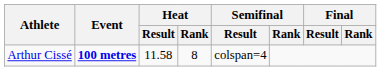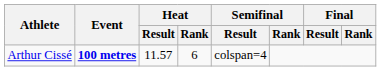(158, 56) 11.58 -> (158, 56) 11.57
(194, 56) 8 -> (194, 56) 6
